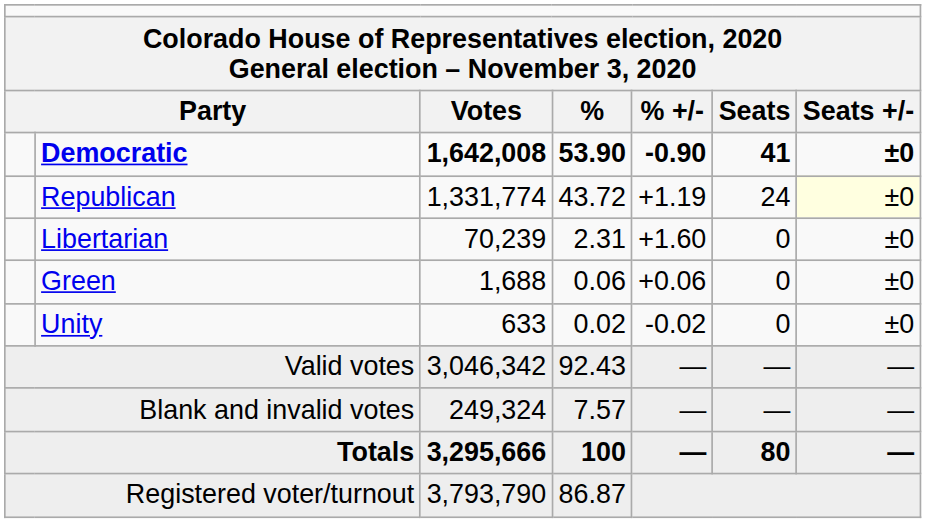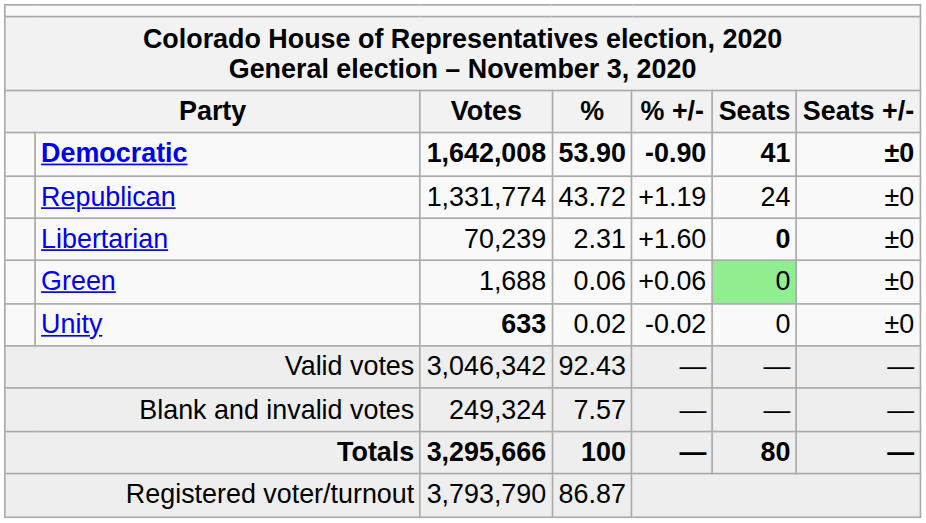(899, 196) lightyellow background -> (899, 196) no background
(783, 238) normal -> (783, 238) bold
(783, 281) no background -> (783, 281) lightgreen background
(524, 324) normal -> (524, 324) bold
